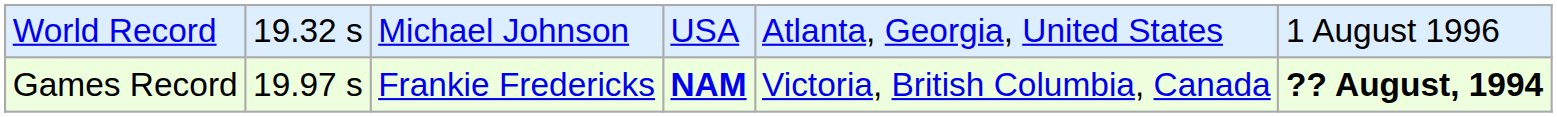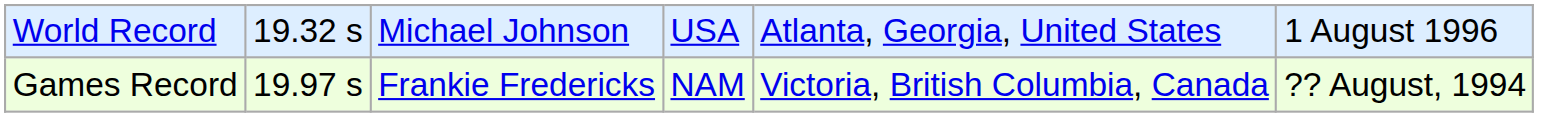(709, 84) bold -> (708, 84) normal
(1415, 84) bold -> (1405, 84) normal
